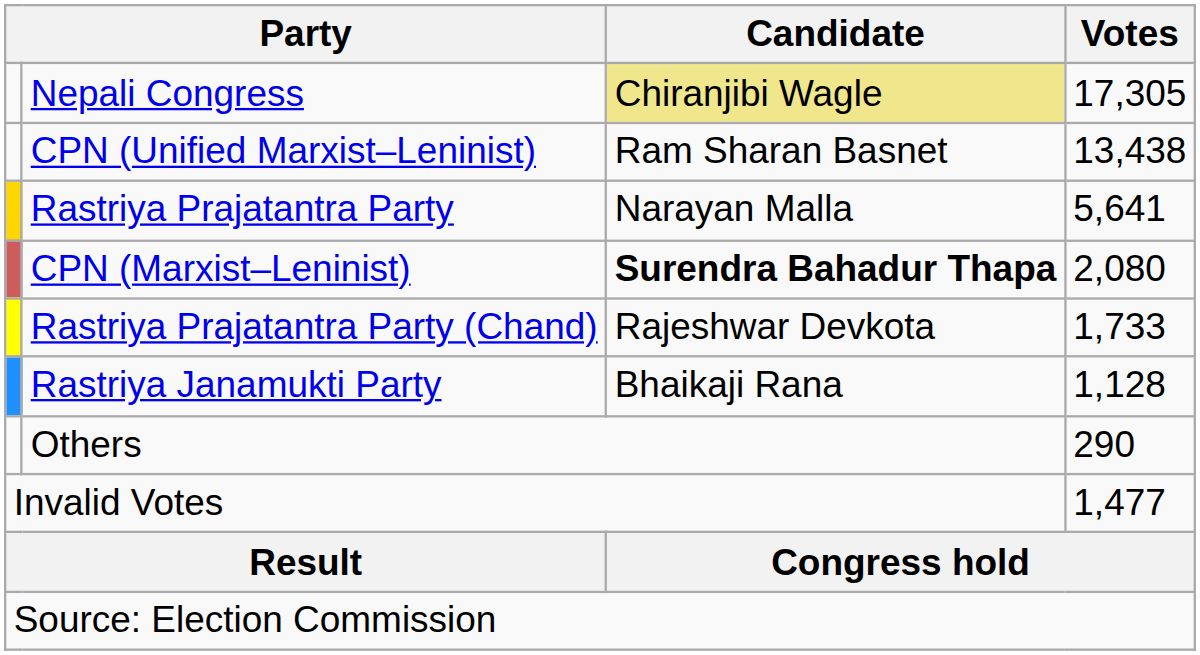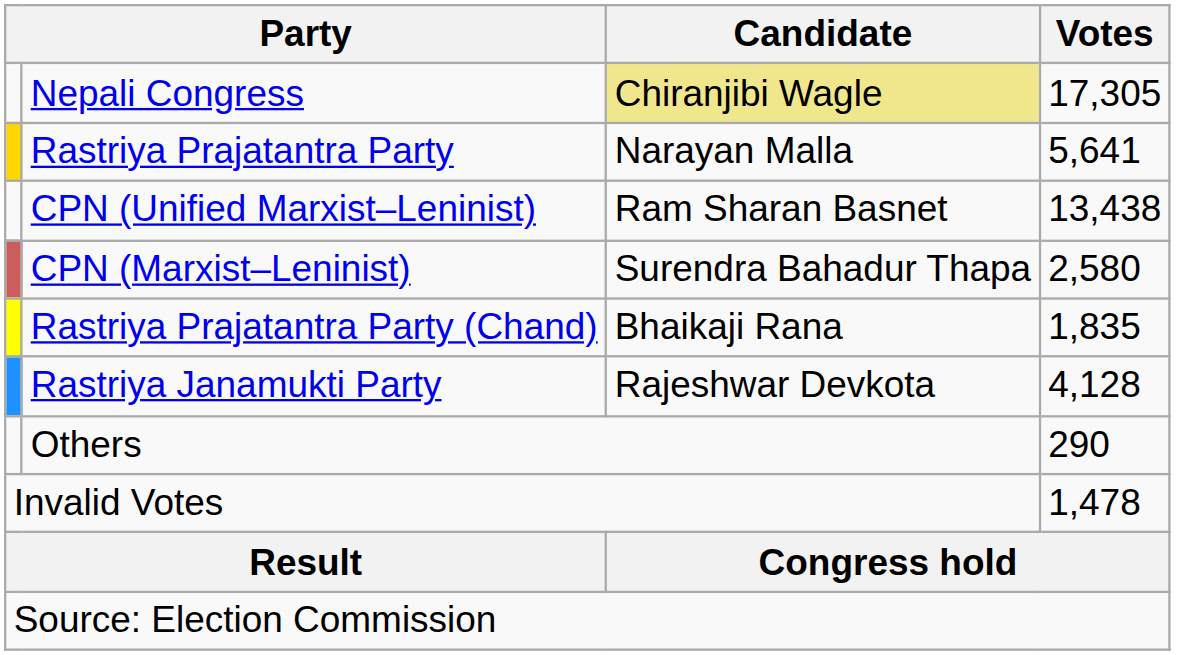rows swapped: (283, 151) <-> (242, 209)
(835, 268) bold -> (823, 268) normal
(1120, 268) 2,080 -> (1094, 268) 2,580
(775, 326) Rajeshwar Devkota -> (729, 326) Bhaikaji Rana
(1120, 326) 1,733 -> (1094, 326) 1,835
(729, 385) Bhaikaji Rana -> (775, 385) Rajeshwar Devkota
(1120, 385) 1,128 -> (1094, 385) 4,128
(1120, 502) 1,477 -> (1094, 502) 1,478
